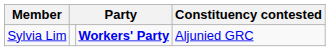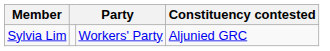(124, 35) bold -> (121, 35) normal
